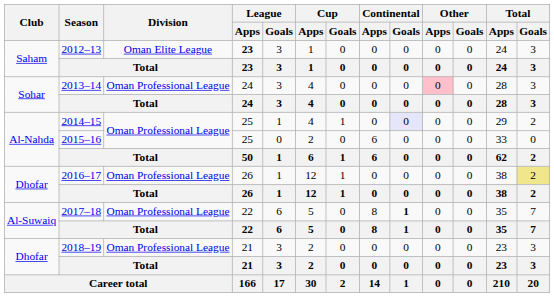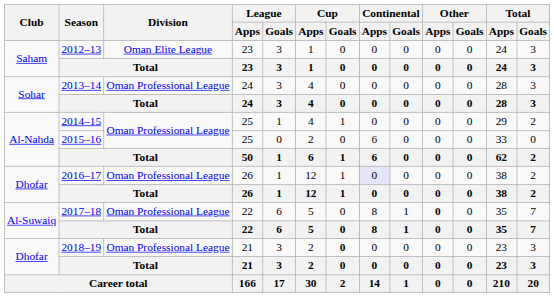(247, 49) bold -> (247, 49) normal
(438, 85) pink background -> (438, 85) no background
(406, 121) lavender background -> (406, 121) no background
(374, 175) no background -> (374, 175) lavender background
(533, 175) khaki background -> (533, 175) no background
(406, 211) bold -> (406, 211) normal
(438, 211) normal -> (438, 211) bold
(343, 247) normal -> (343, 247) bold
